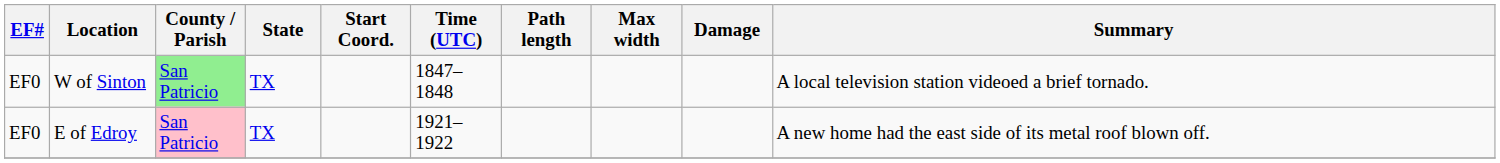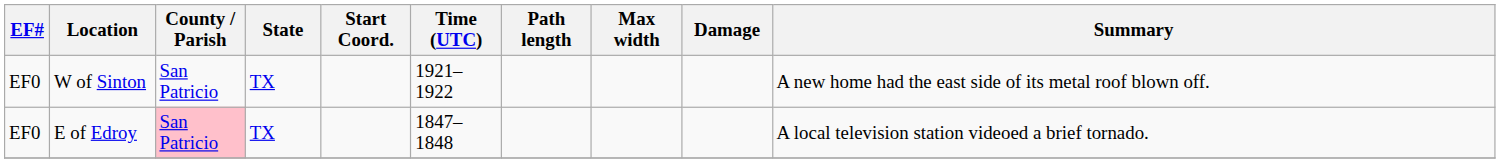(189, 81) lightgreen background -> (189, 81) no background
(439, 81) 1847–1848 -> (439, 81) 1921–1922
(963, 81) A local television station videoed a brief tornado. -> (993, 81) A new home had the east side of its metal roof blown off.
(439, 132) 1921–1922 -> (439, 132) 1847–1848
(993, 132) A new home had the east side of its metal roof blown off. -> (963, 132) A local television station videoed a brief tornado.
